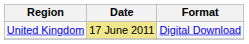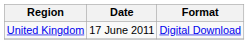(122, 30) khaki background -> (122, 30) no background
